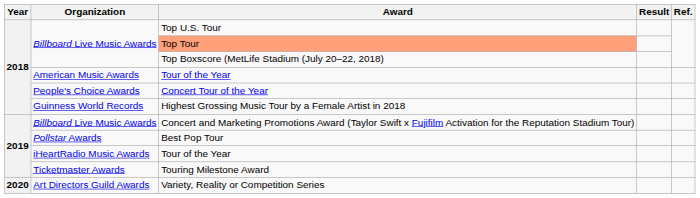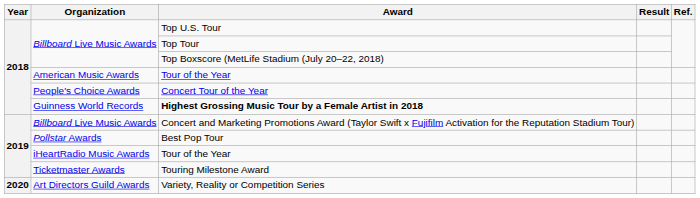(180, 43) lightsalmon background -> (180, 43) no background
(283, 106) normal -> (292, 106) bold
